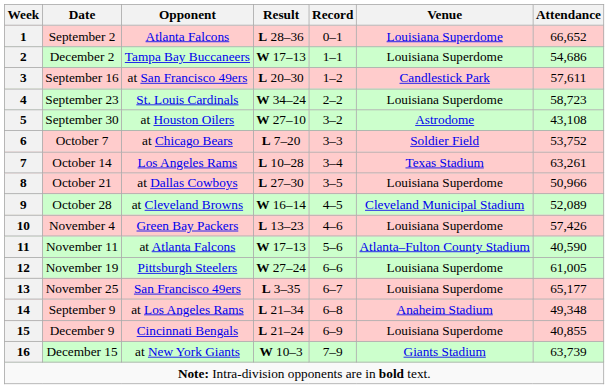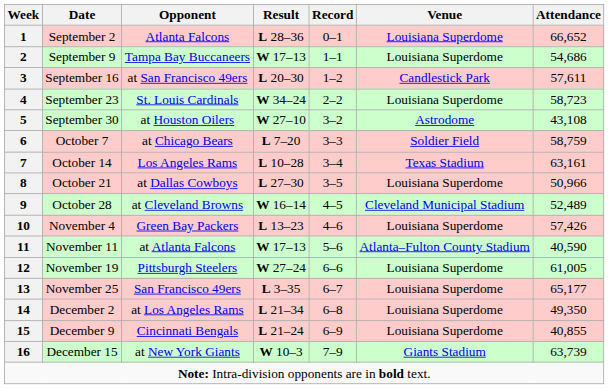(82, 57) December 2 -> (82, 57) September 9
(568, 141) 53,752 -> (568, 141) 58,759
(568, 162) 63,261 -> (568, 162) 63,161
(568, 204) 52,089 -> (568, 204) 52,489
(82, 309) September 9 -> (82, 309) December 2
(445, 309) Anaheim Stadium -> (445, 309) Louisiana Superdome
(568, 309) 49,348 -> (568, 309) 49,350
